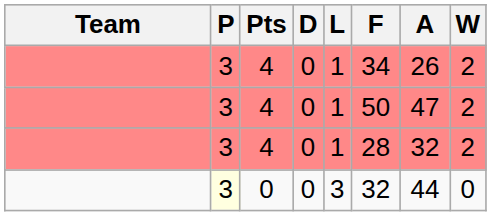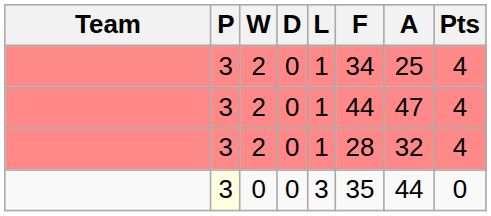columns swapped: (468, 25) <-> (267, 25)
(425, 66) 26 -> (409, 66) 25
(376, 107) 50 -> (360, 107) 44
(376, 189) 32 -> (360, 189) 35
